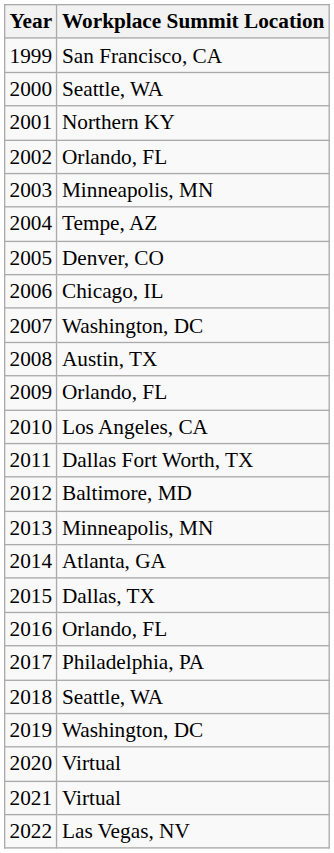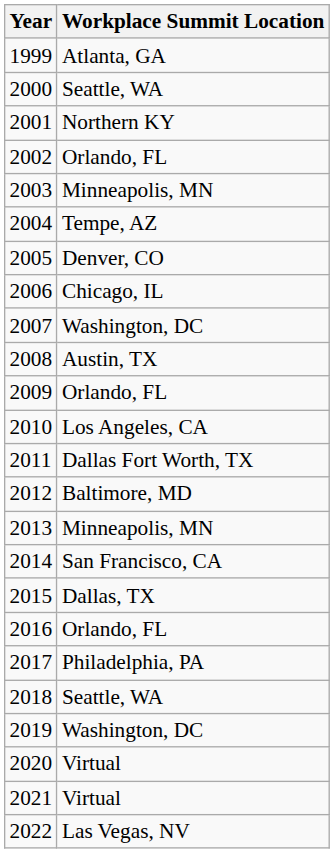(142, 55) San Francisco, CA -> (114, 55) Atlanta, GA
(114, 561) Atlanta, GA -> (142, 561) San Francisco, CA
